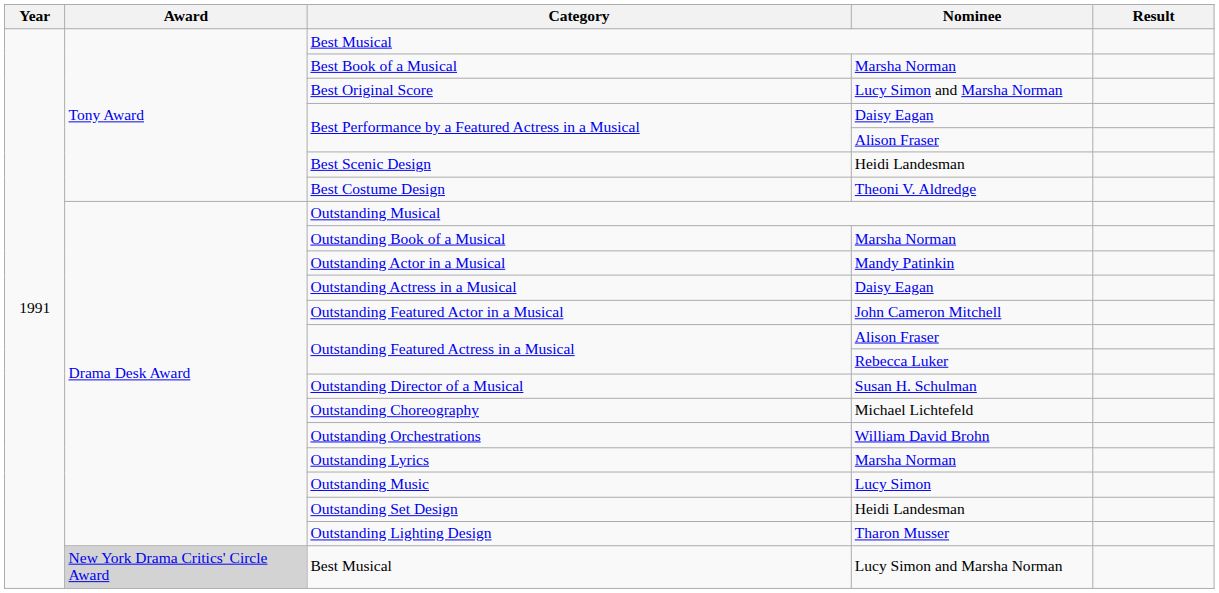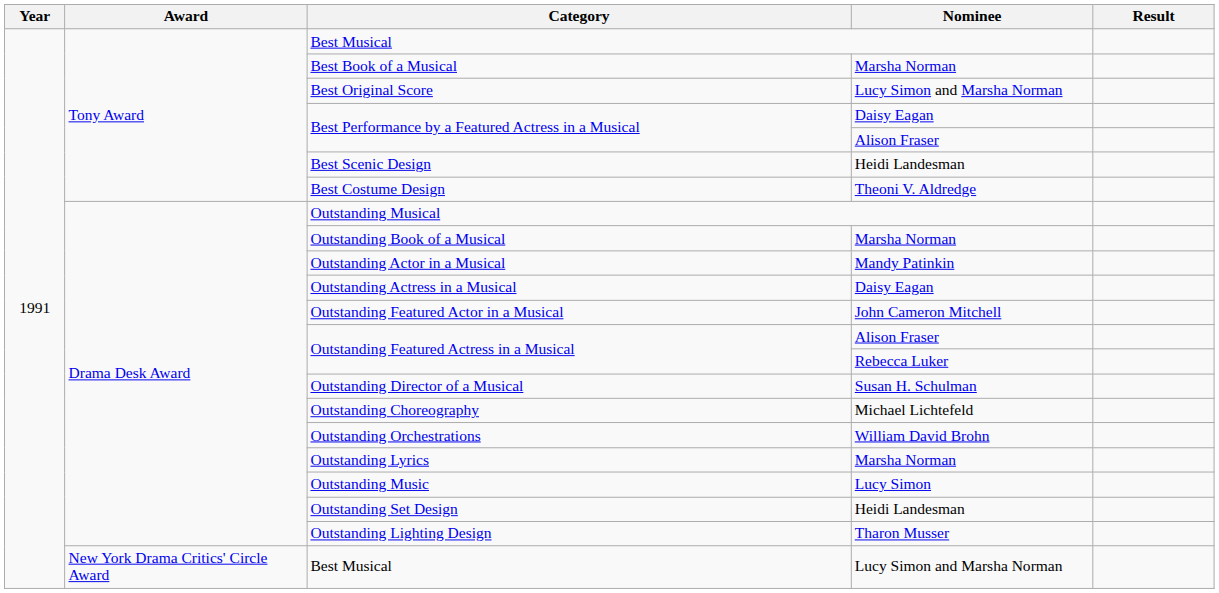(168, 567) lightgrey background -> (168, 567) no background
